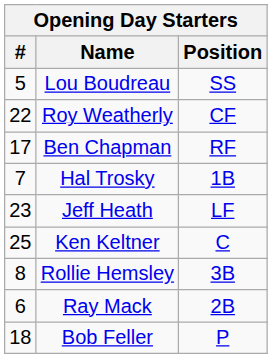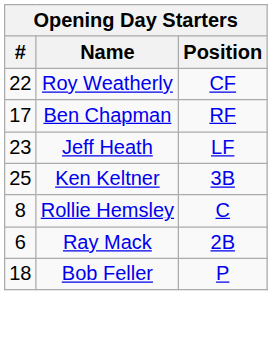- row: (107, 83)
- row: (107, 178)
(223, 242) C -> (223, 178) 3B
(223, 274) 3B -> (223, 210) C
